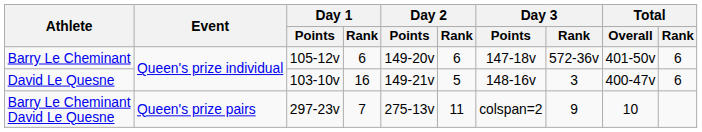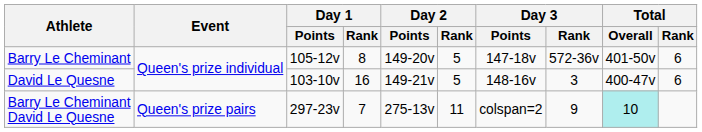(362, 58) 6 -> (362, 58) 8
(457, 58) 6 -> (457, 58) 5
(630, 110) no background -> (630, 110) paleturquoise background
